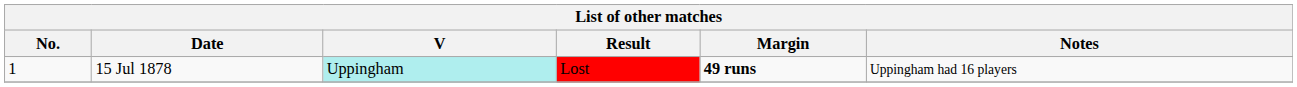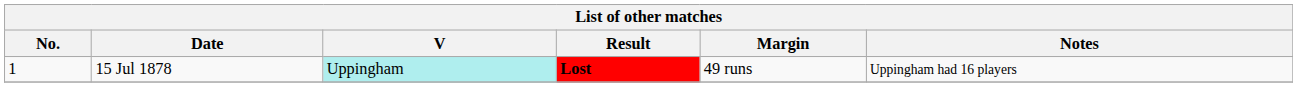(575, 69) normal -> (576, 69) bold
(730, 69) bold -> (728, 69) normal
